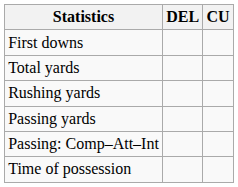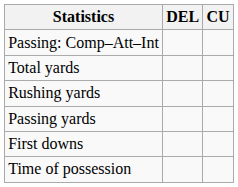rows swapped: (46, 42) <-> (84, 144)
